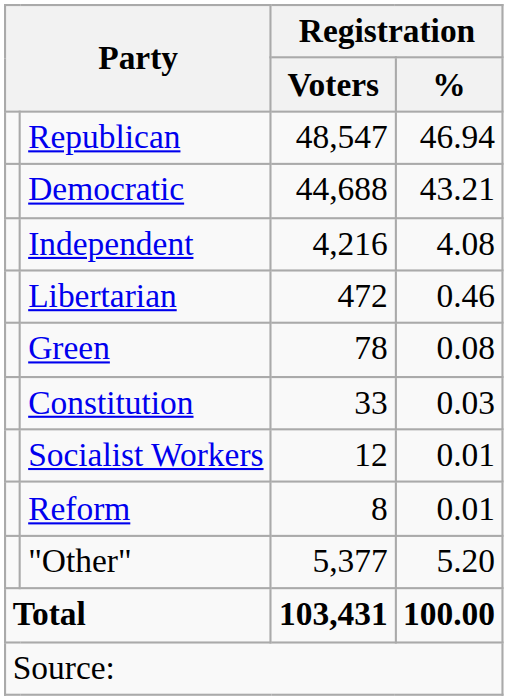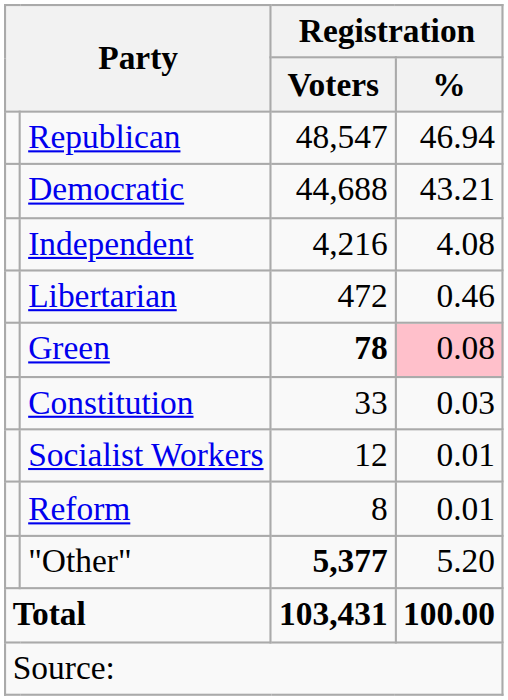(371, 349) normal -> (371, 349) bold
(466, 349) no background -> (466, 349) pink background
(350, 561) normal -> (350, 561) bold
